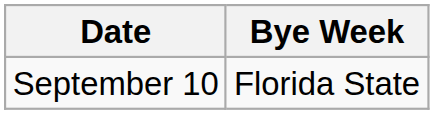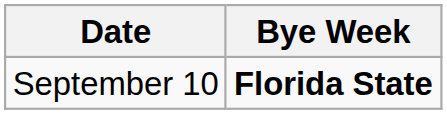(327, 83) normal -> (333, 83) bold
